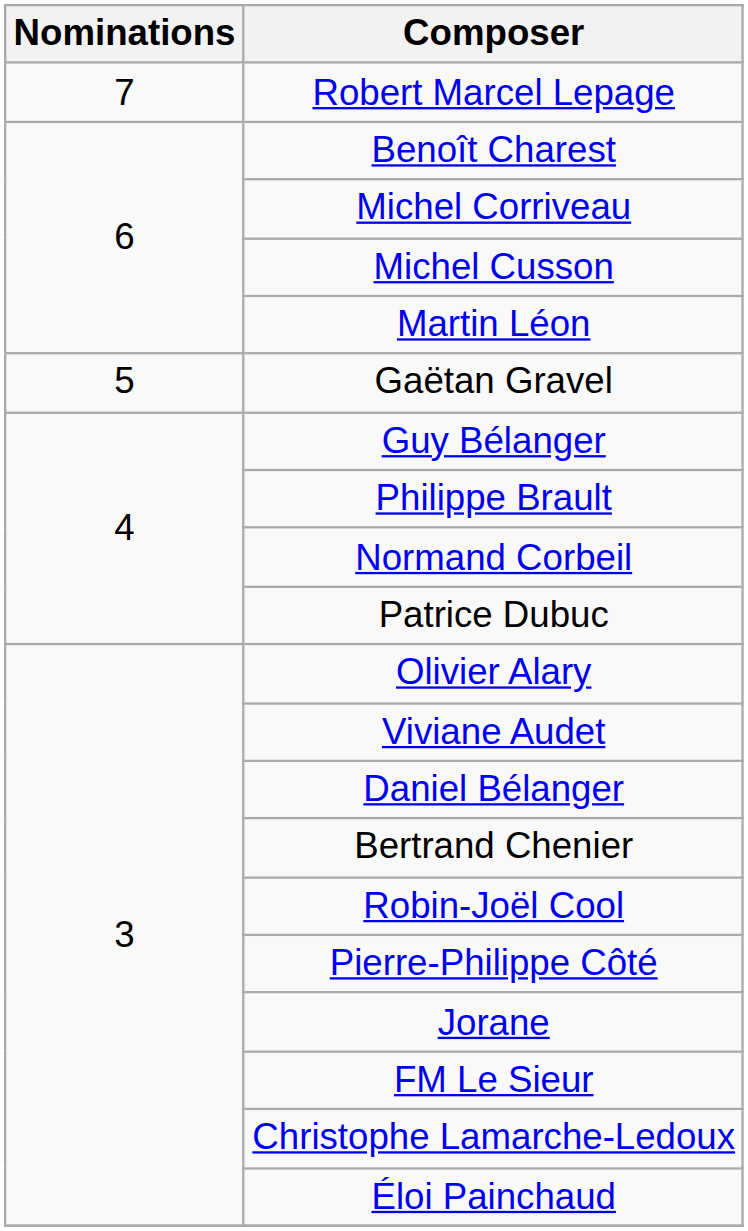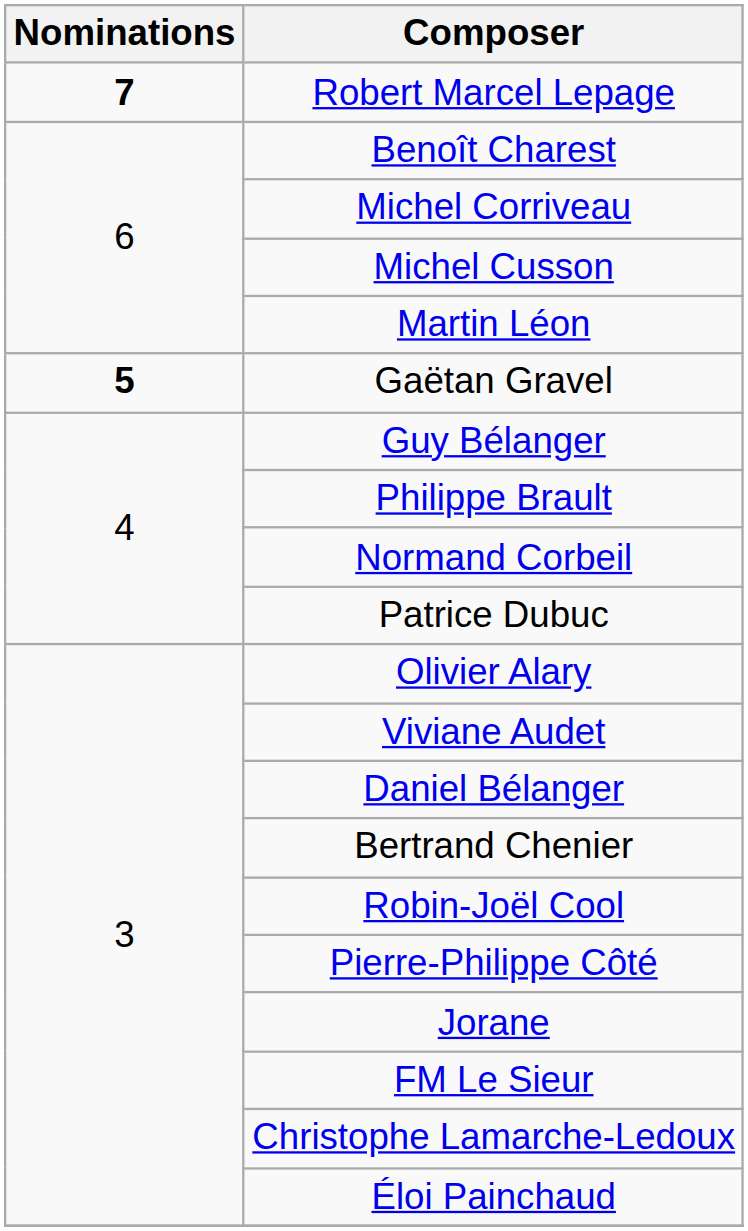(125, 91) normal -> (125, 91) bold
(125, 382) normal -> (125, 382) bold
